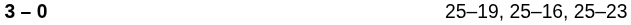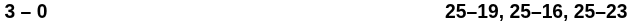(536, 11) normal -> (536, 11) bold
